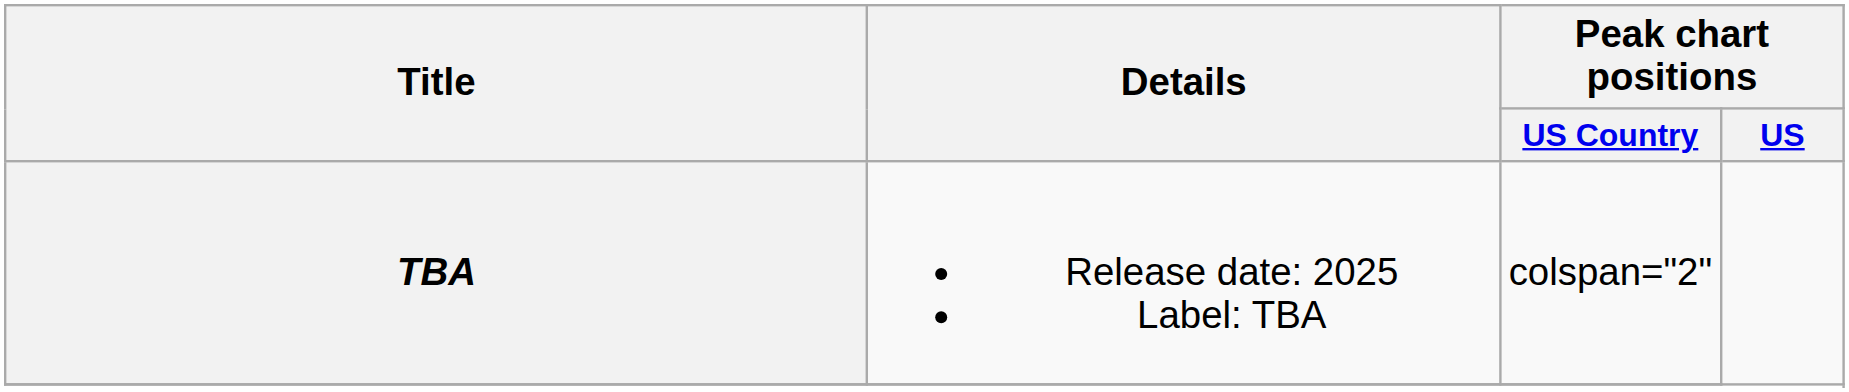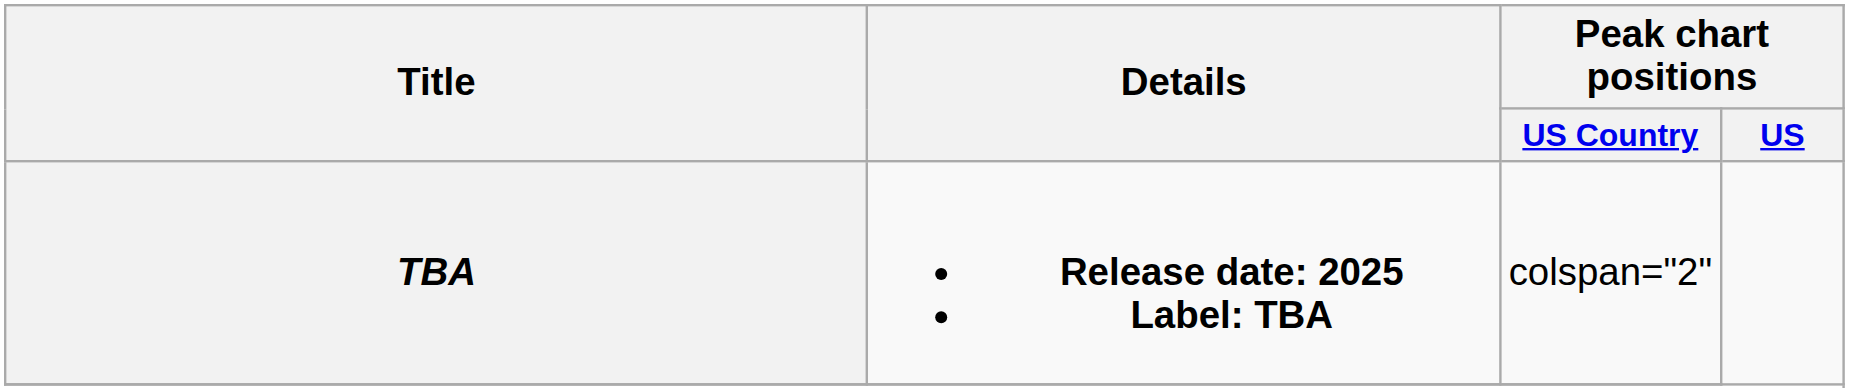(1184, 294) normal -> (1184, 294) bold
